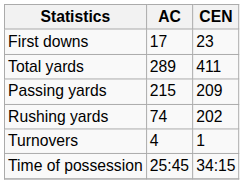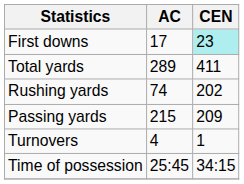(205, 41) no background -> (205, 41) paleturquoise background
rows swapped: (58, 116) <-> (57, 91)
